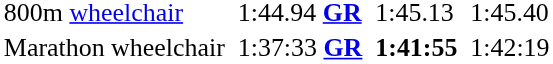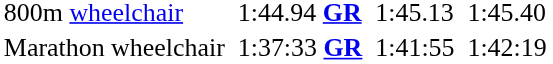(416, 47) bold -> (415, 47) normal
